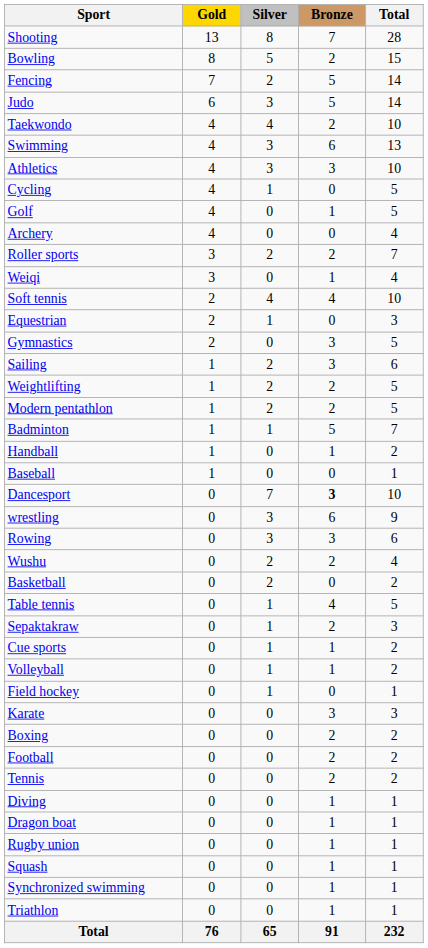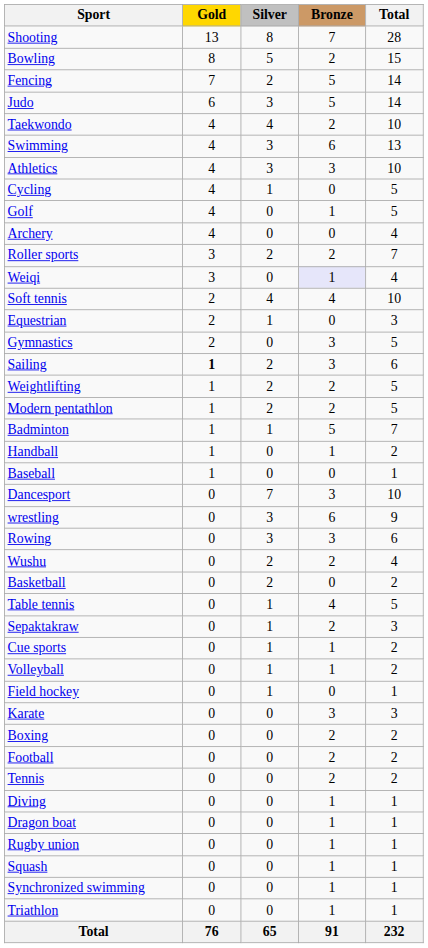(332, 277) no background -> (332, 277) lavender background
(212, 364) normal -> (212, 364) bold
(332, 495) bold -> (332, 495) normal
